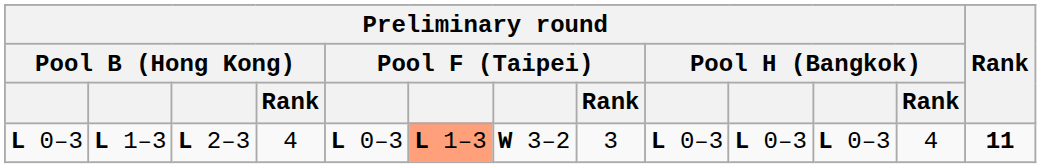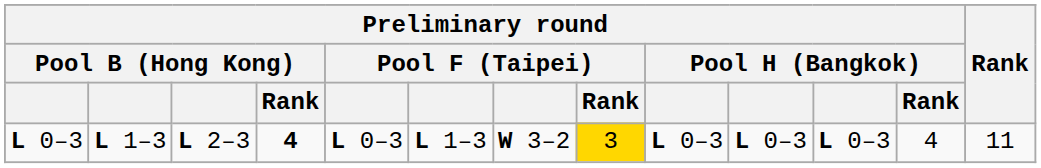(290, 142) normal -> (290, 142) bold
(451, 142) lightsalmon background -> (451, 142) no background
(611, 142) no background -> (611, 142) gold background
(1000, 142) bold -> (1000, 142) normal
